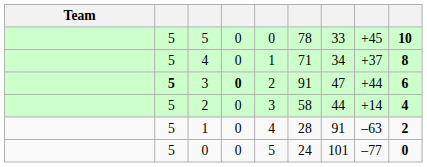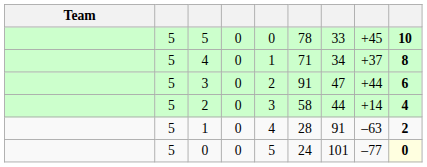(171, 83) bold -> (171, 83) normal
(238, 83) bold -> (238, 83) normal
(405, 151) no background -> (405, 151) lightyellow background
